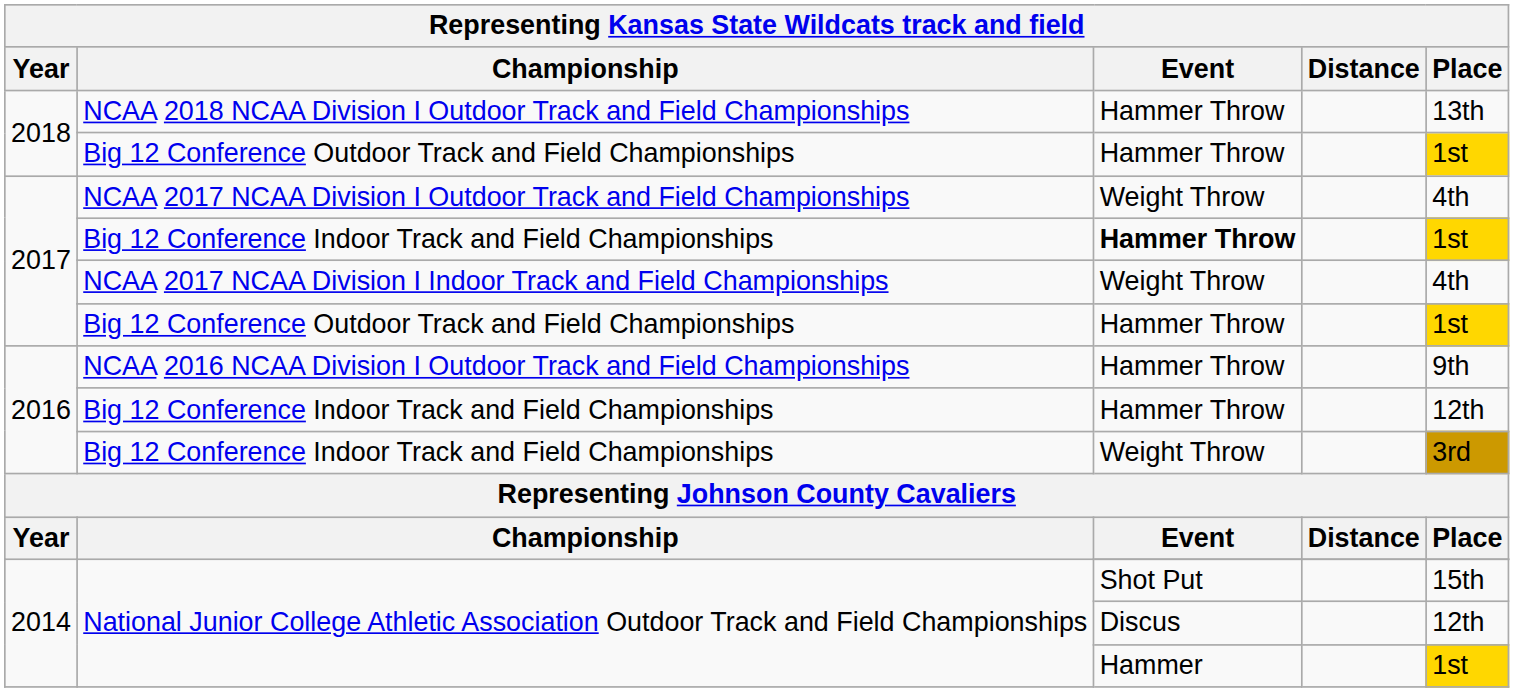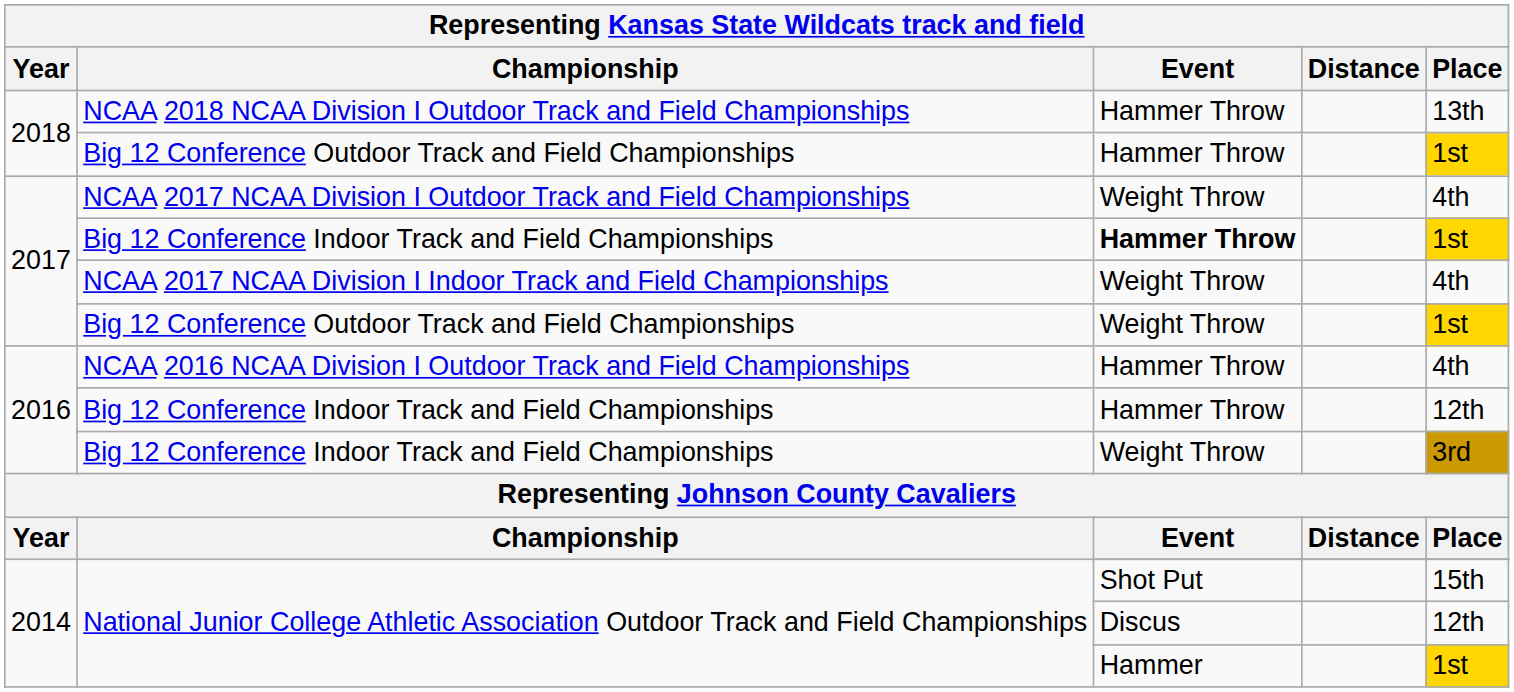(1192, 324) Hammer Throw -> (1182, 324) Weight Throw
(1451, 366) 9th -> (1451, 366) 4th
